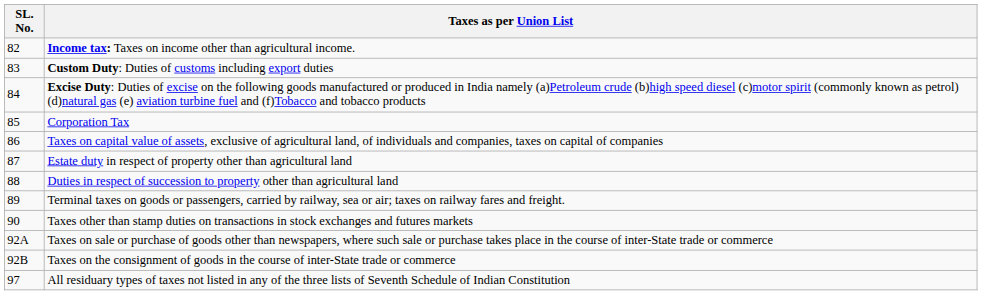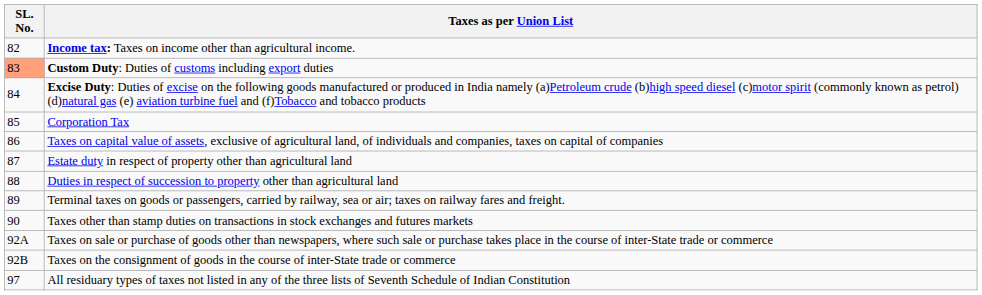(14, 68) no background -> (14, 68) lightsalmon background
